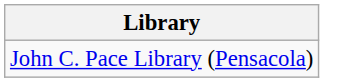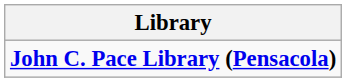(162, 58) normal -> (173, 58) bold
